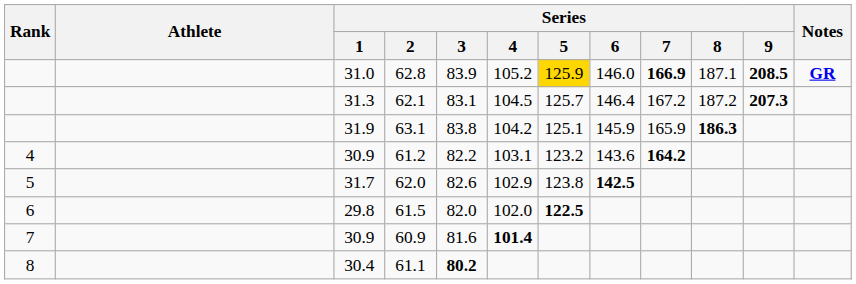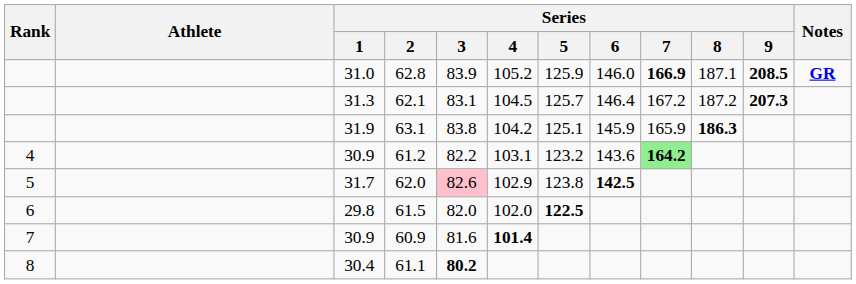(564, 73) gold background -> (564, 73) no background
(666, 155) no background -> (666, 155) lightgreen background
(462, 182) no background -> (462, 182) pink background
